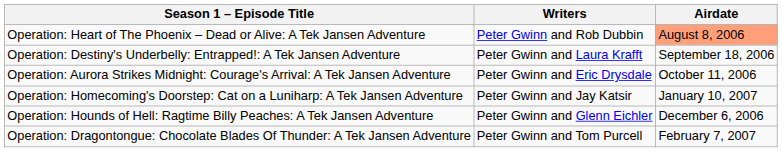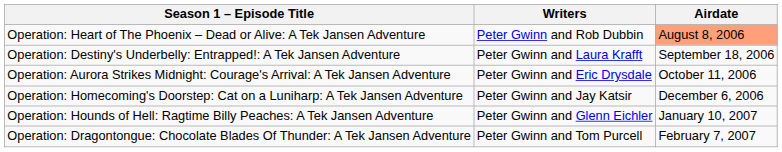(708, 95) January 10, 2007 -> (711, 95) December 6, 2006
(711, 116) December 6, 2006 -> (708, 116) January 10, 2007
